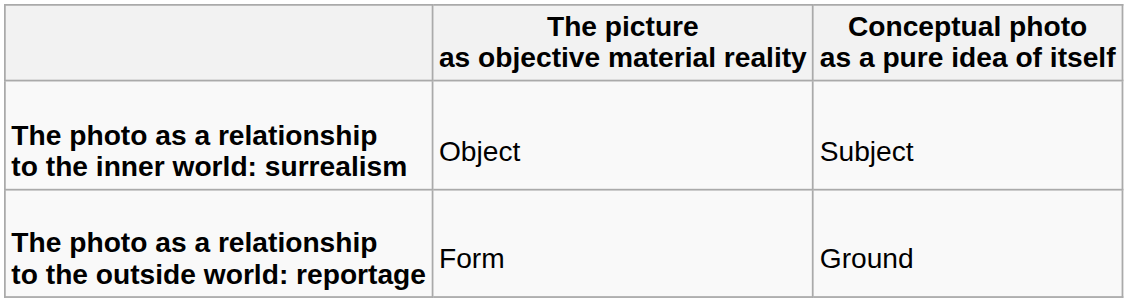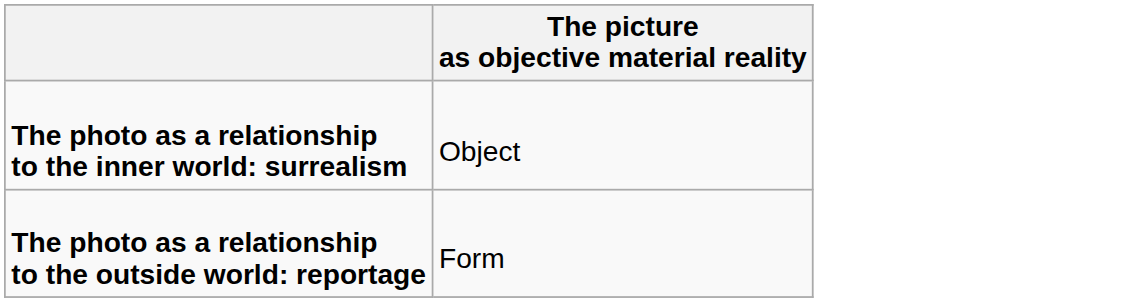- column: (968, 43)
